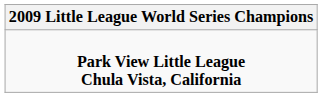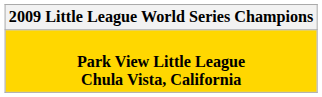(161, 61) no background -> (161, 61) gold background
